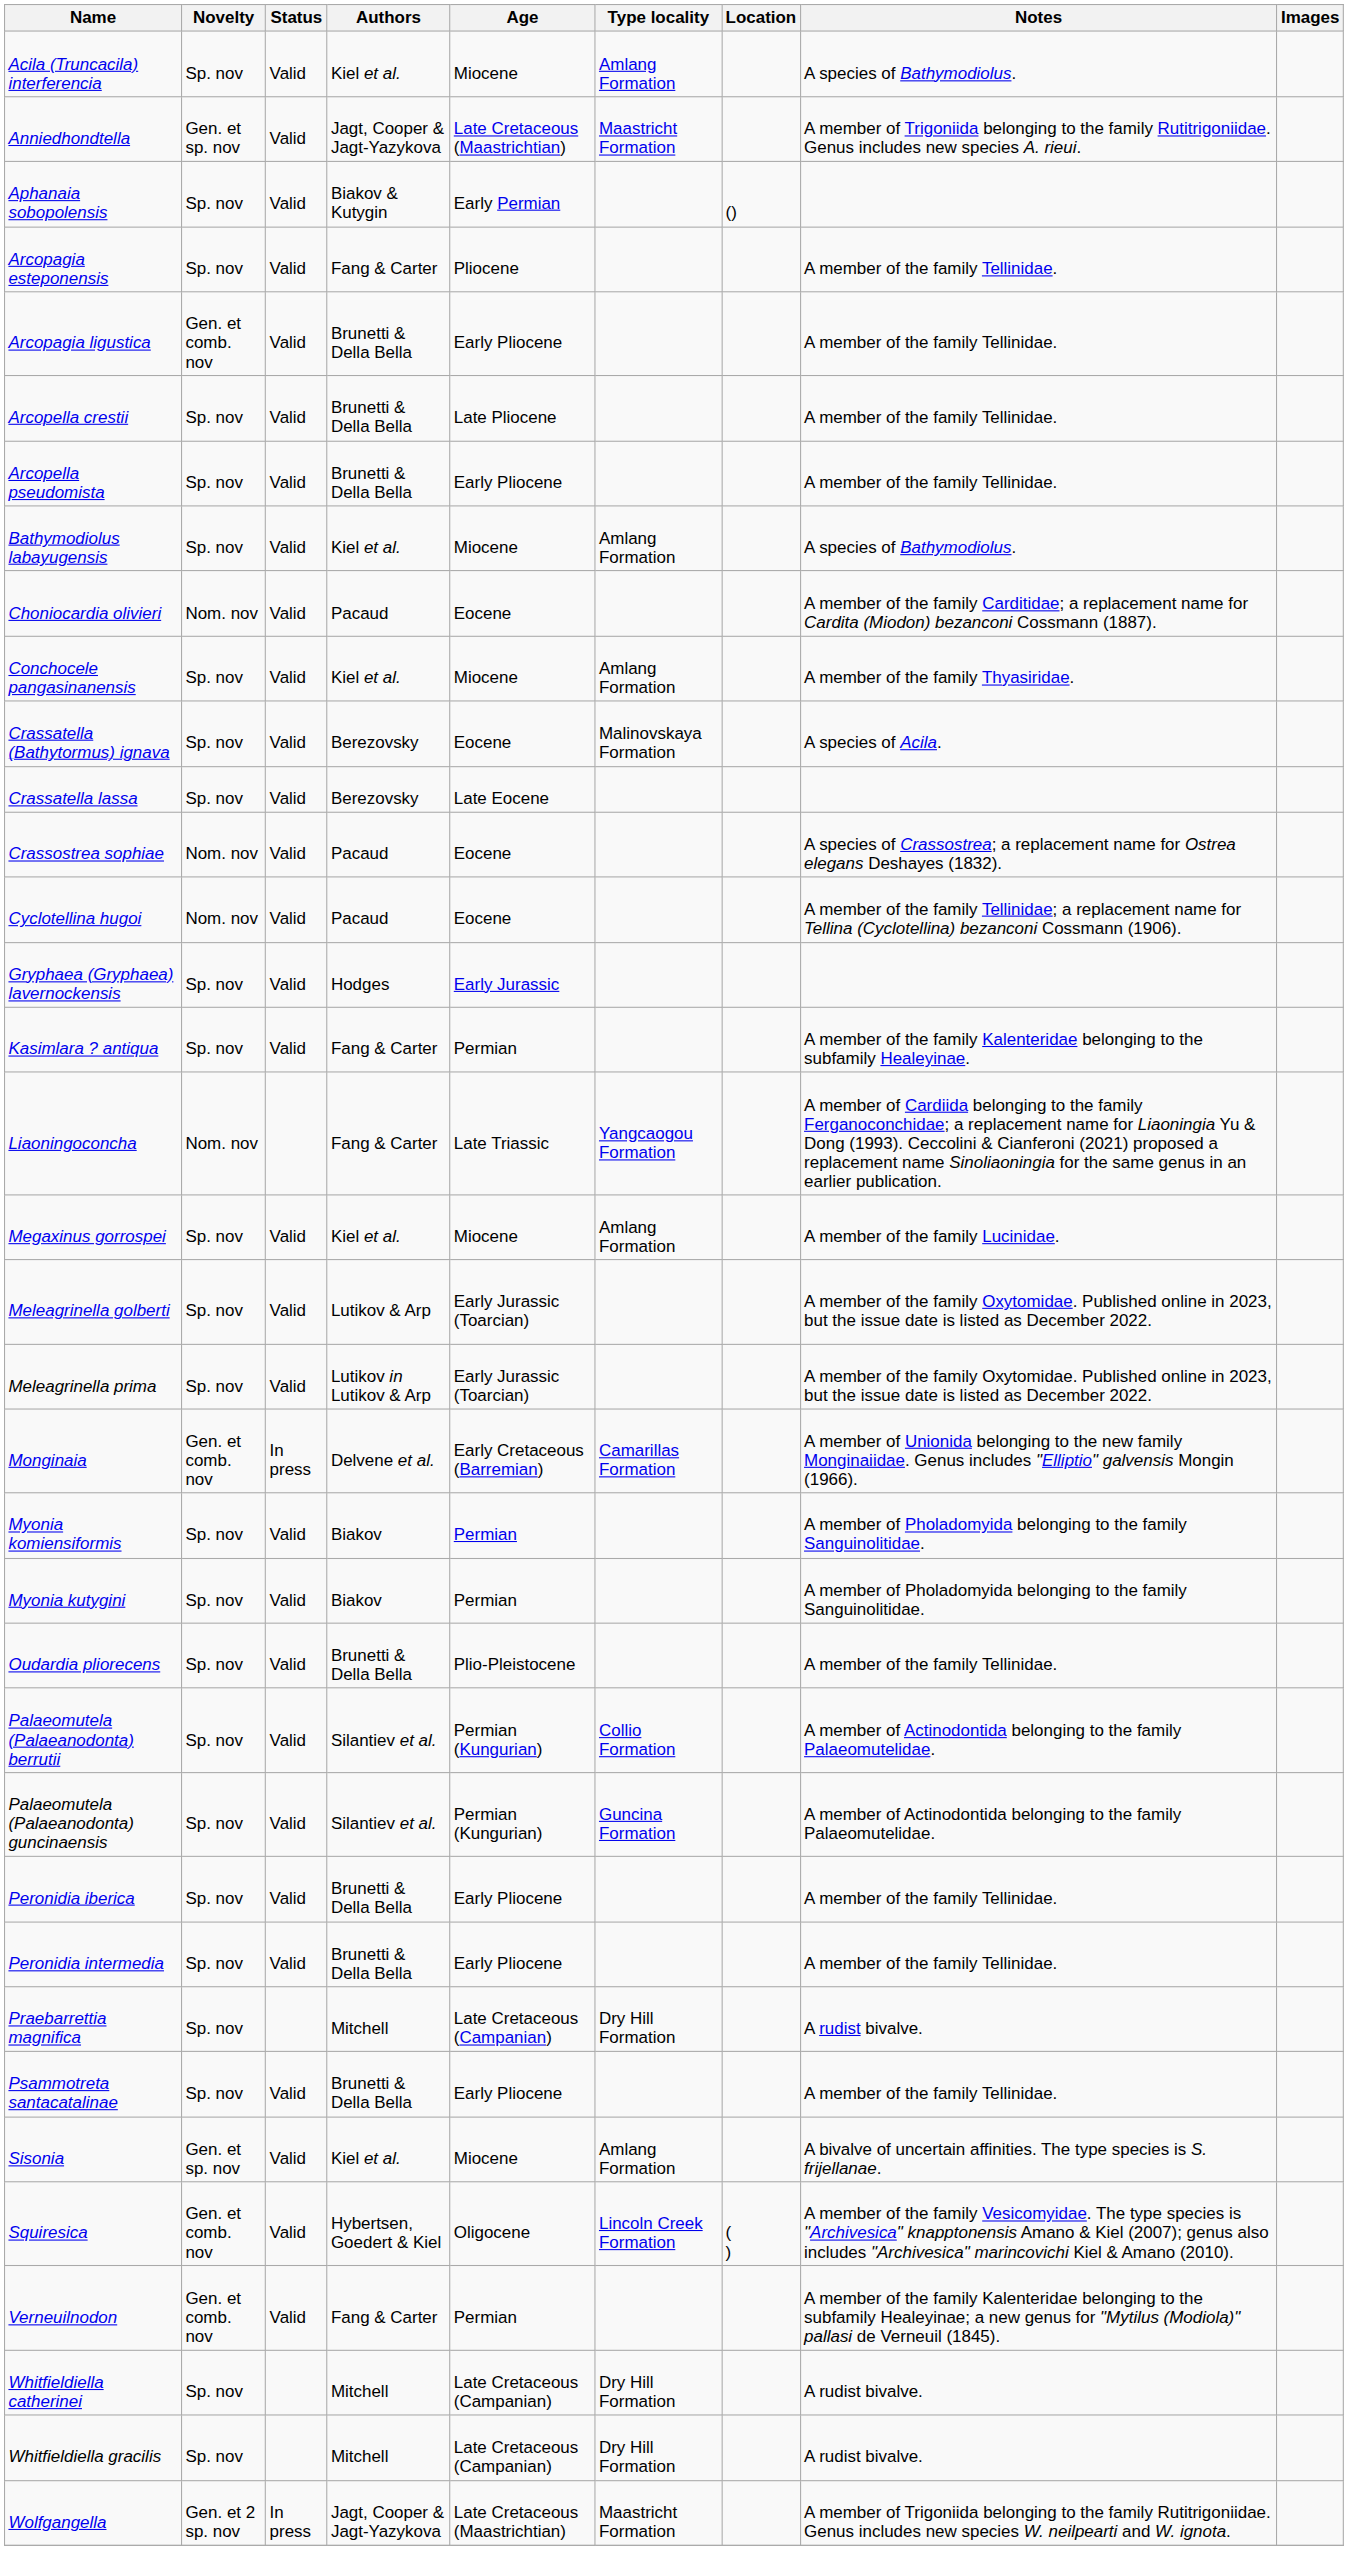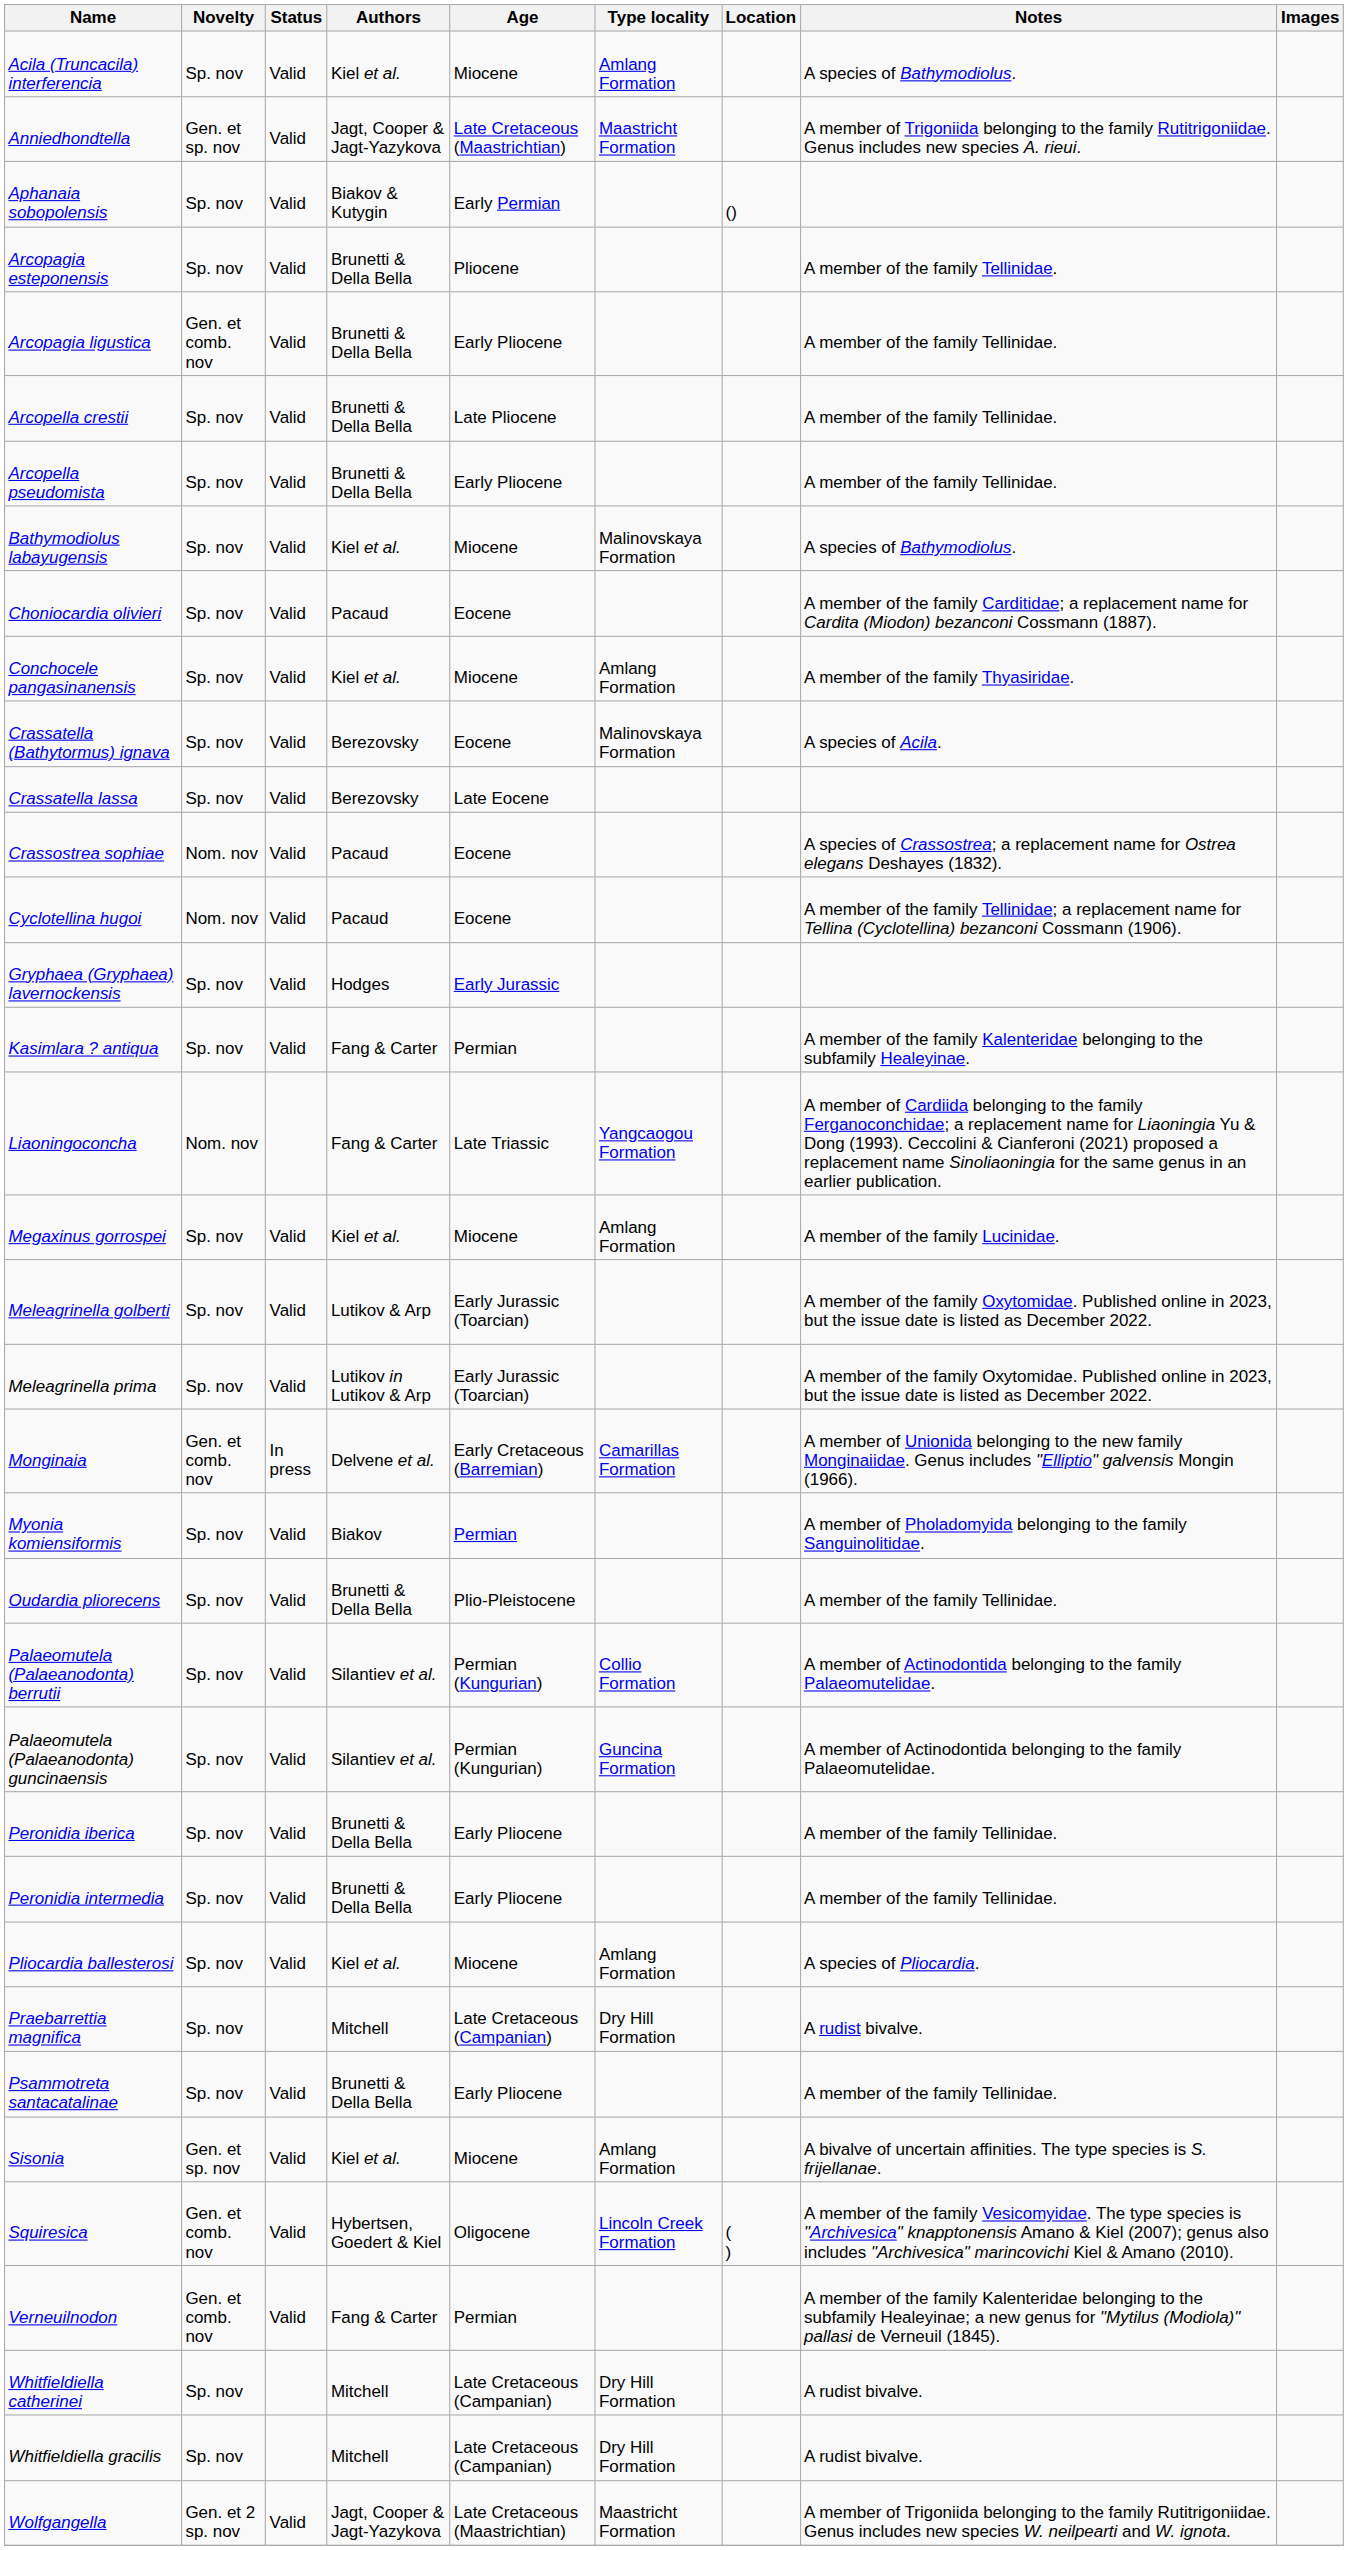(384, 268) Fang & Carter -> (371, 268) Brunetti & Della Bella
(637, 547) Amlang Formation -> (650, 547) Malinovskaya Formation
(222, 613) Nom. nov -> (214, 613) Sp. nov
- row: (67, 1600)
+ row: (91, 1963)
(290, 2522) In press -> (288, 2522) Valid
